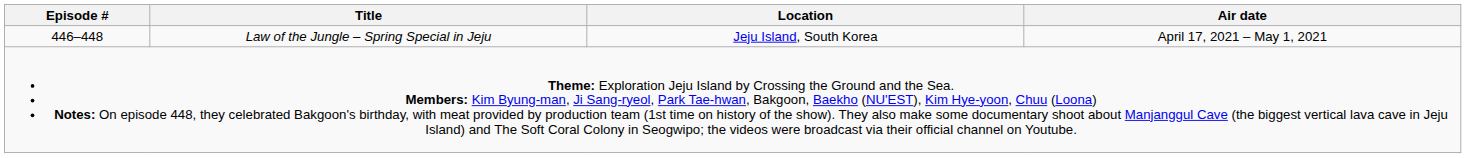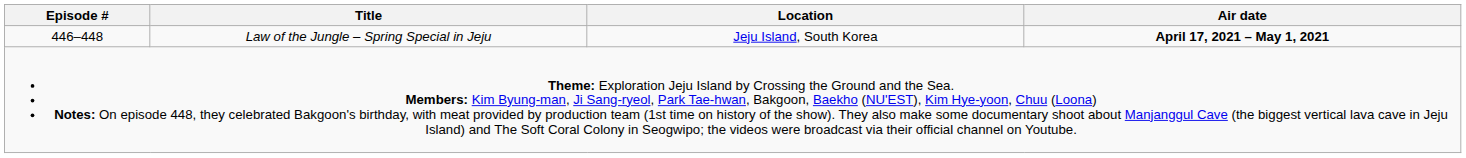(1242, 36) normal -> (1242, 36) bold
